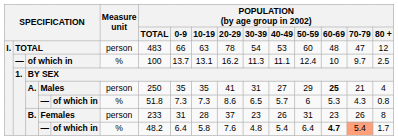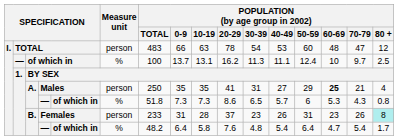(383, 115) no background -> (383, 115) paleturquoise background
(334, 128) bold -> (334, 128) normal
(360, 128) lightsalmon background -> (360, 128) no background
